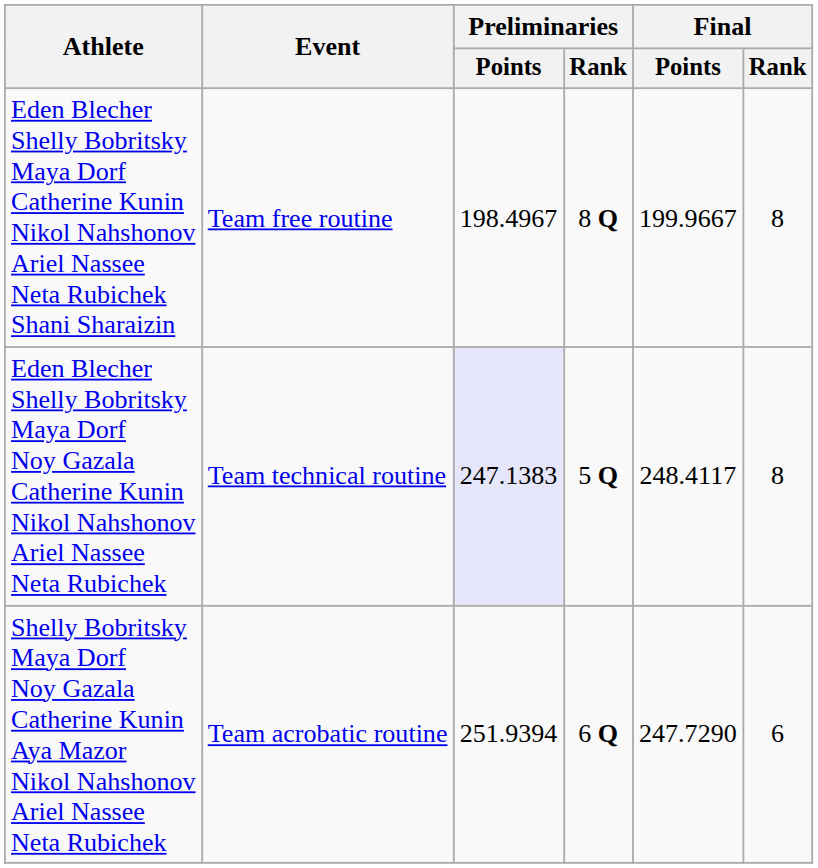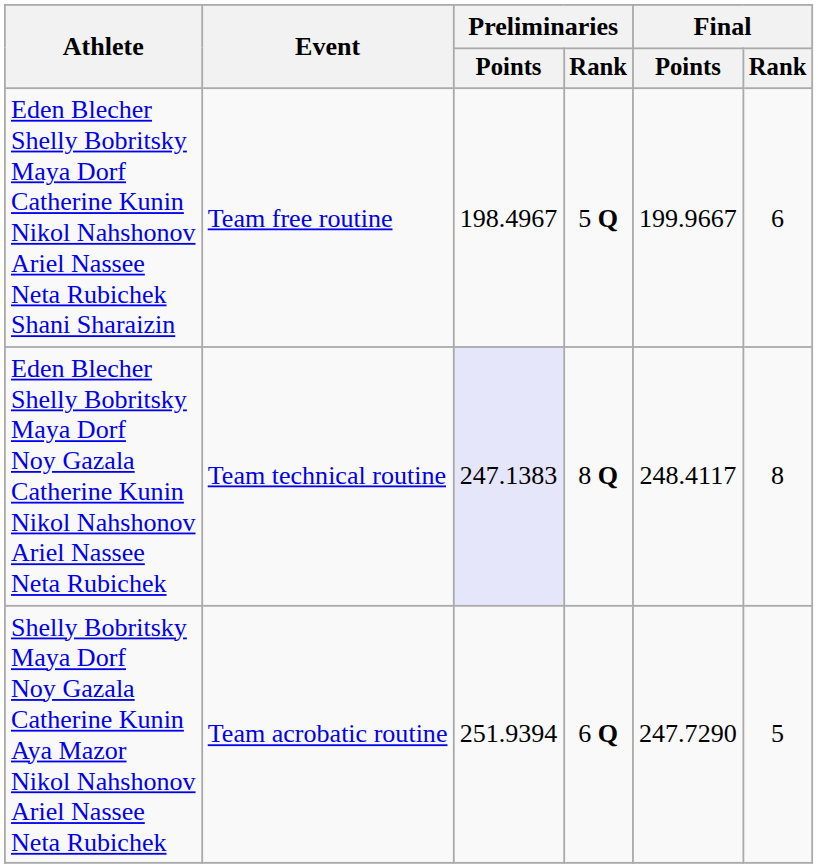(598, 217) 8 Q -> (598, 217) 5 Q
(778, 217) 8 -> (778, 217) 6
(598, 476) 5 Q -> (598, 476) 8 Q
(778, 734) 6 -> (778, 734) 5
